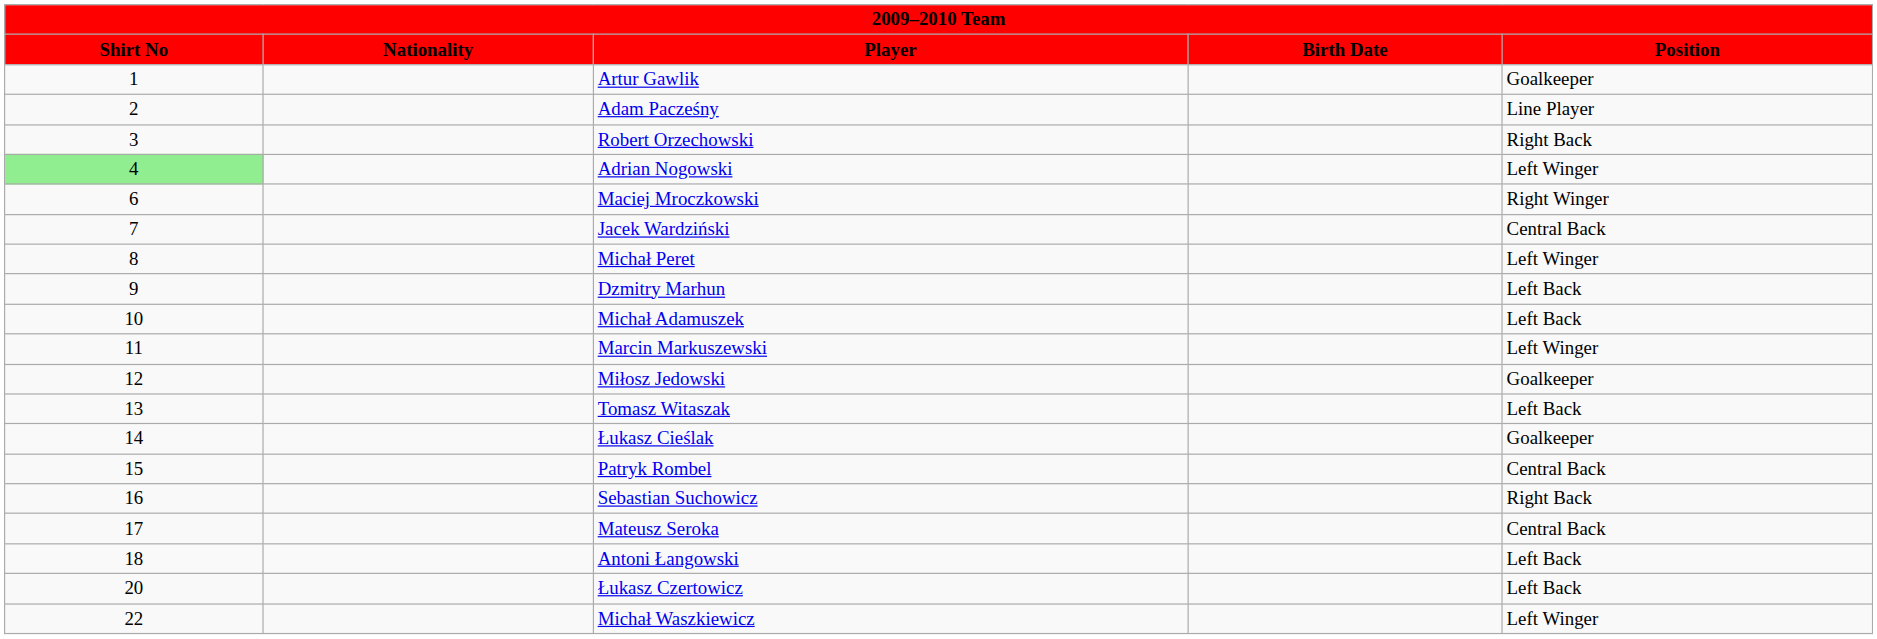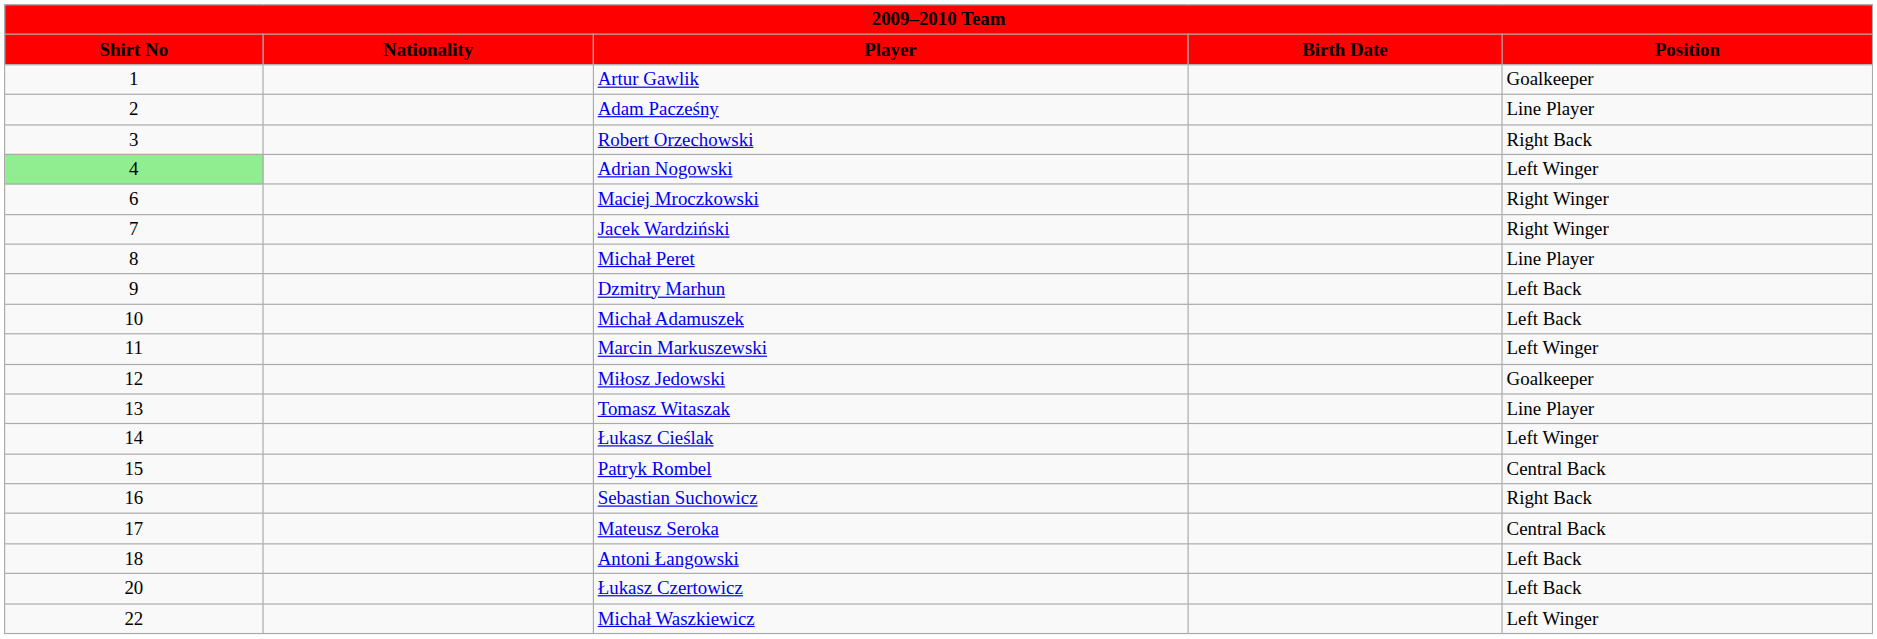(1556, 229) Central Back -> (1558, 229) Right Winger
(1552, 259) Left Winger -> (1550, 259) Line Player
(1544, 408) Left Back -> (1550, 408) Line Player
(1550, 438) Goalkeeper -> (1552, 438) Left Winger
